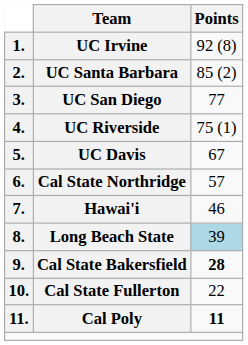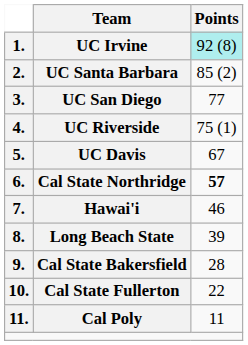(217, 45) no background -> (217, 45) paleturquoise background
(217, 182) normal -> (217, 182) bold
(217, 237) lightblue background -> (217, 237) no background
(217, 264) bold -> (217, 264) normal
(217, 318) bold -> (217, 318) normal
